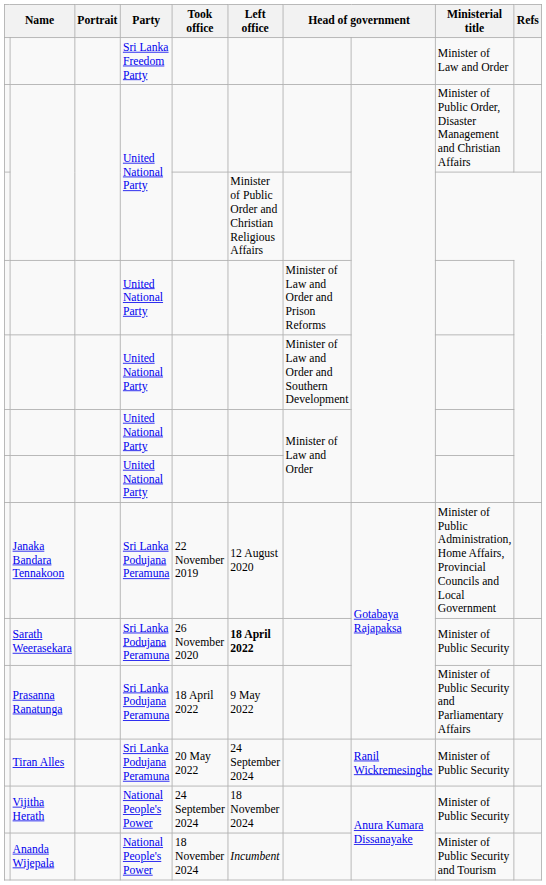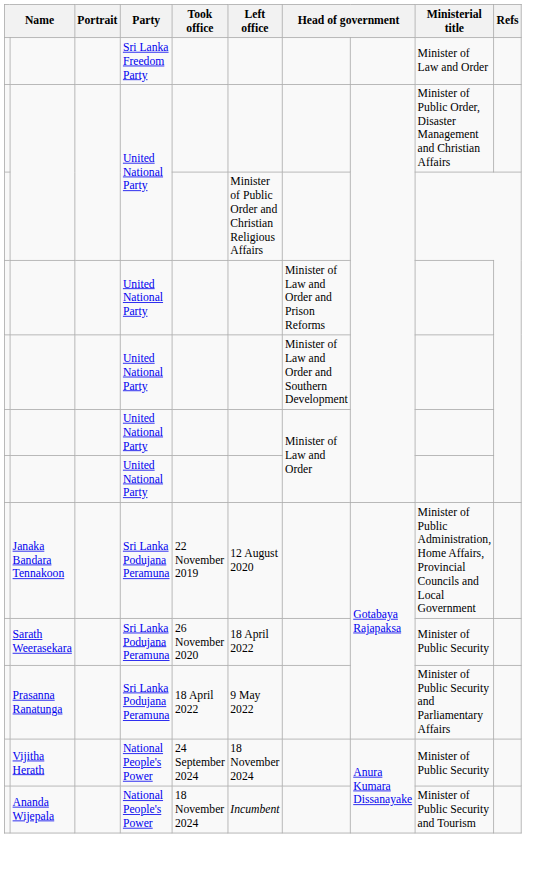(251, 642) bold -> (250, 642) normal
- row: (38, 763)
